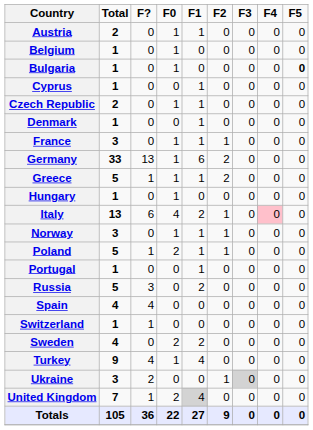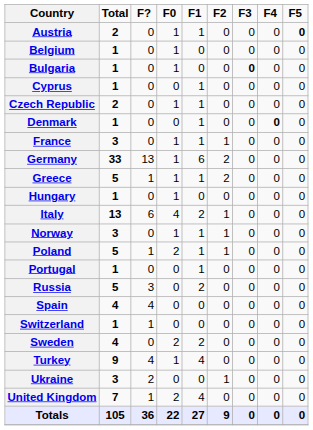(302, 31) normal -> (302, 31) bold
(252, 68) normal -> (252, 68) bold
(302, 68) bold -> (302, 68) normal
(277, 123) normal -> (277, 123) bold
(277, 214) pink background -> (277, 214) no background
(252, 379) lightgrey background -> (252, 379) no background
(201, 397) lightgrey background -> (201, 397) no background
